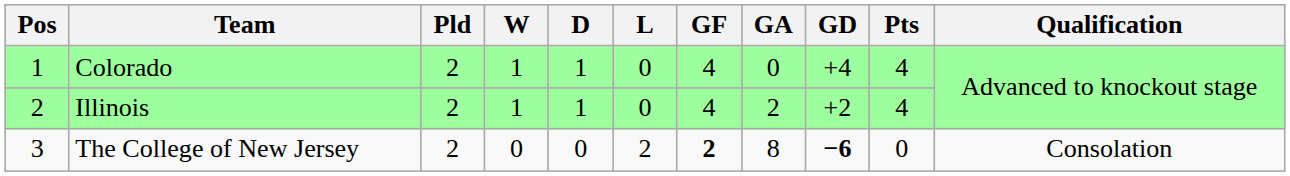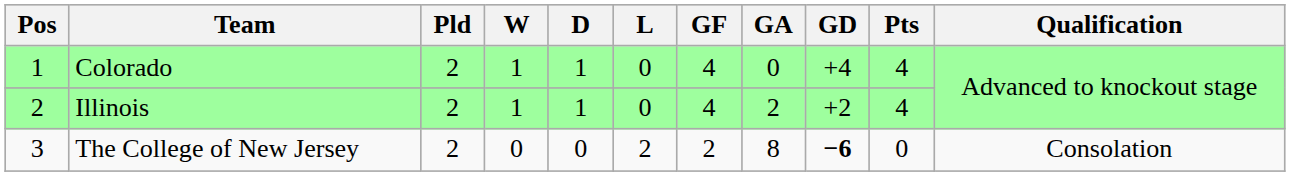(709, 149) bold -> (709, 149) normal
